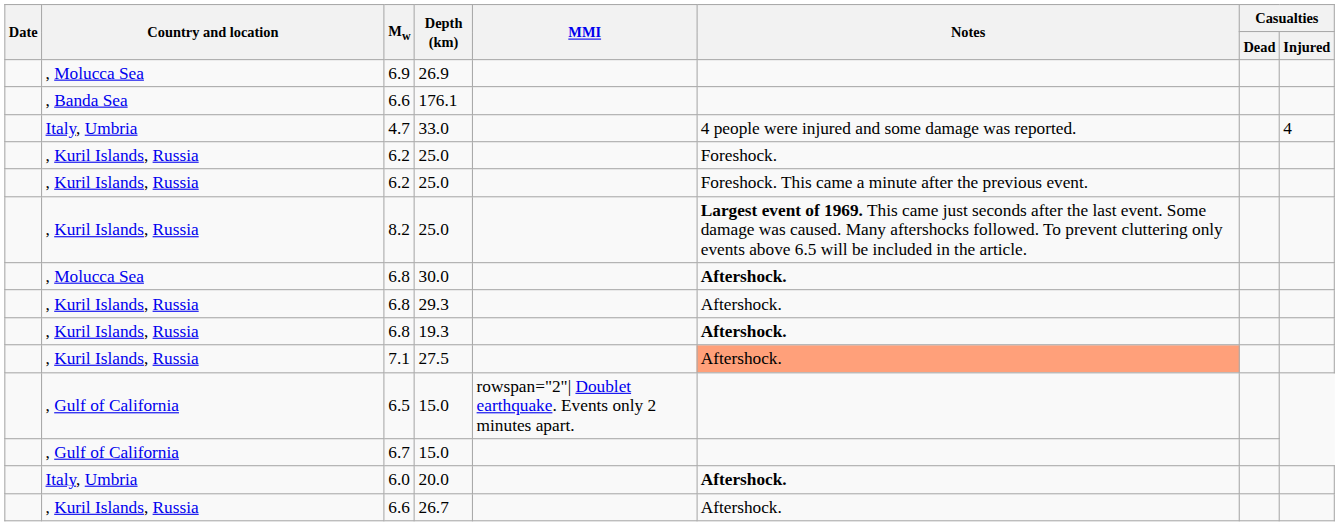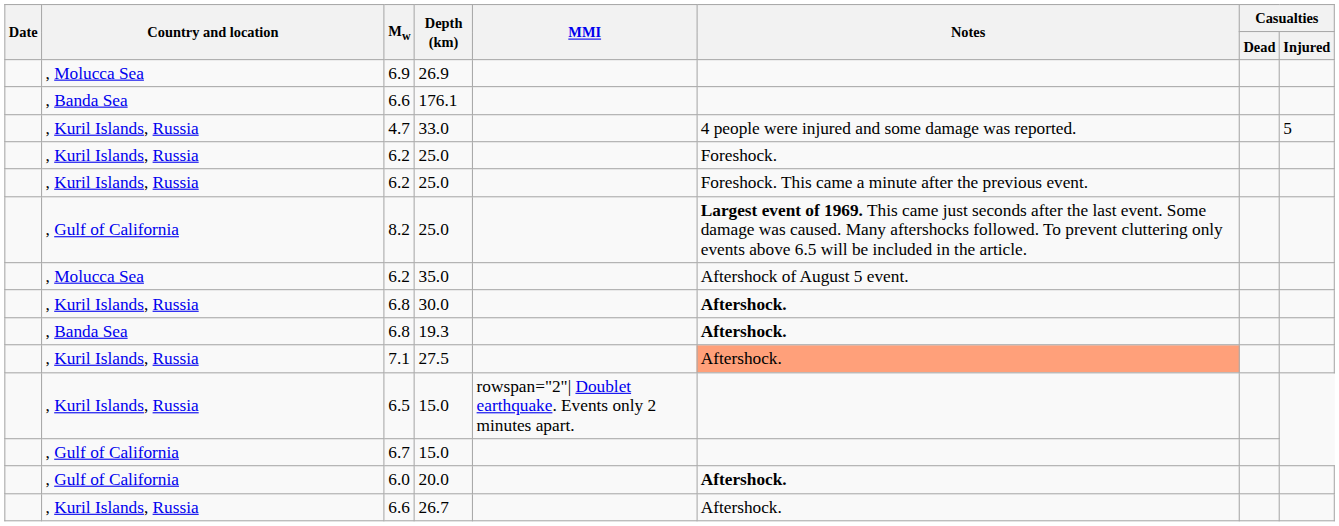(92, 127) Italy, Umbria -> (122, 127) , Kuril Islands, Russia
(1288, 127) 4 -> (1288, 127) 5
(122, 229) , Kuril Islands, Russia -> (112, 229) , Gulf of California
+ row: (399, 276)
(95, 276) , Molucca Sea -> (122, 303) , Kuril Islands, Russia
- row: (399, 303)
(122, 331) , Kuril Islands, Russia -> (87, 331) , Banda Sea
(112, 405) , Gulf of California -> (122, 405) , Kuril Islands, Russia
(92, 479) Italy, Umbria -> (112, 479) , Gulf of California
